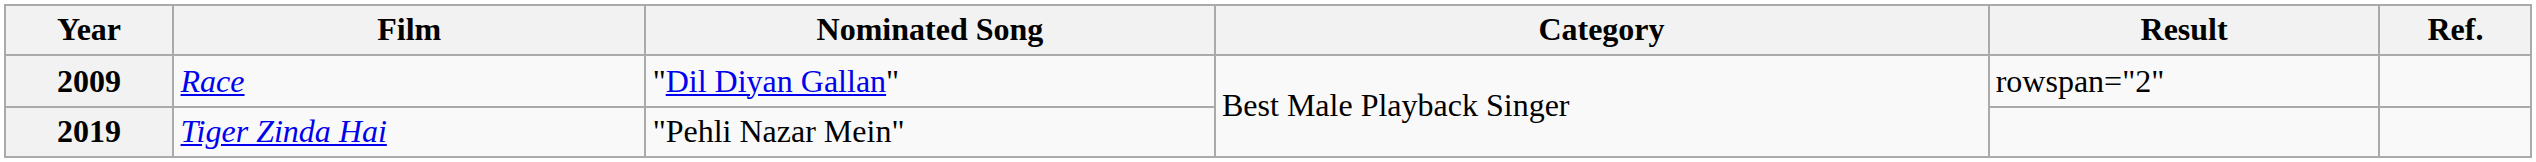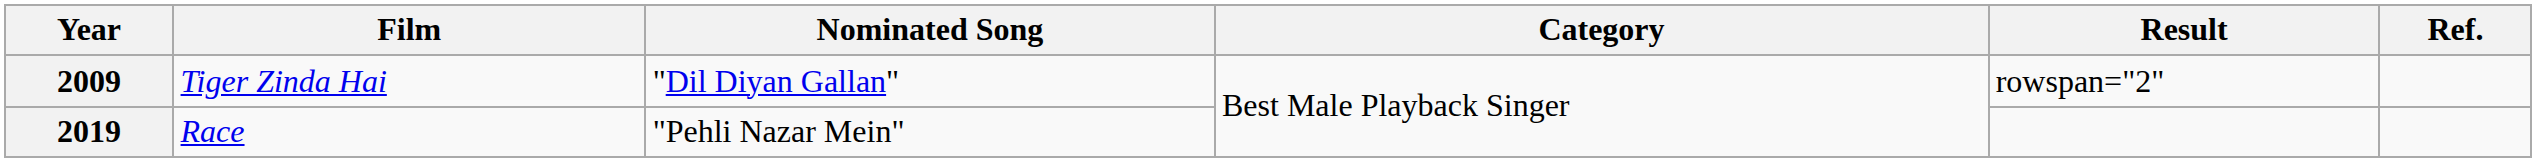(213, 80) Race -> (284, 80) Tiger Zinda Hai
(284, 131) Tiger Zinda Hai -> (213, 131) Race
